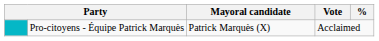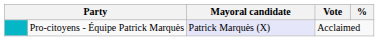(229, 28) no background -> (229, 28) lavender background
